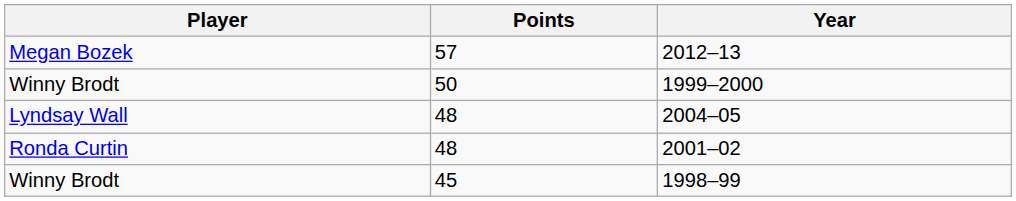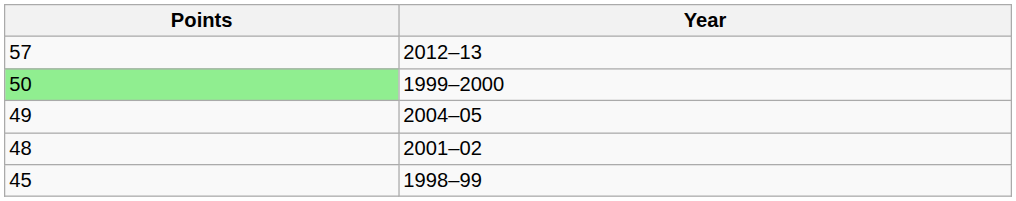- column: (217, 20)
(446, 84) no background -> (20, 84) lightgreen background
(446, 116) 48 -> (20, 116) 49
